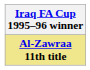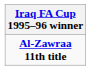(45, 50) khaki background -> (45, 50) no background
